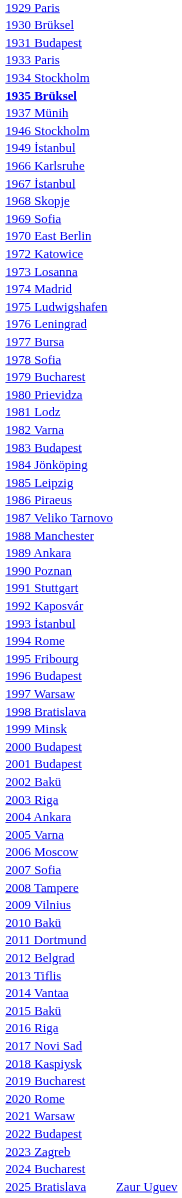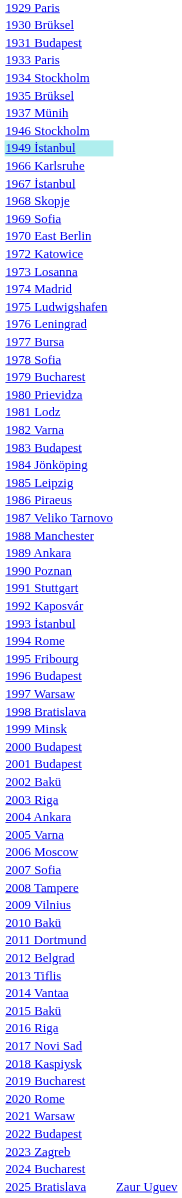(41, 95) bold -> (40, 95) normal
(40, 148) no background -> (40, 148) paleturquoise background
